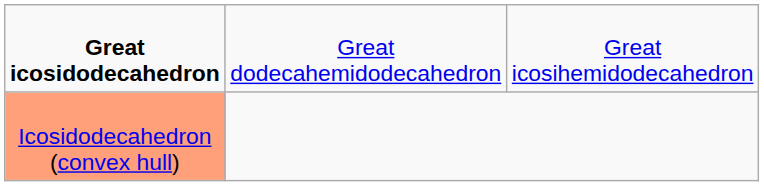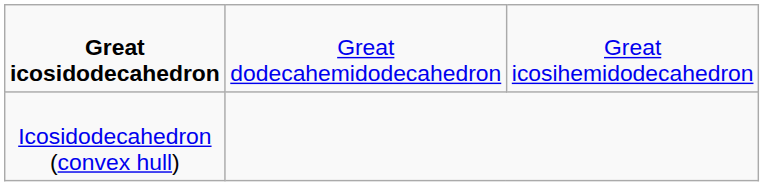(115, 149) lightsalmon background -> (115, 149) no background
